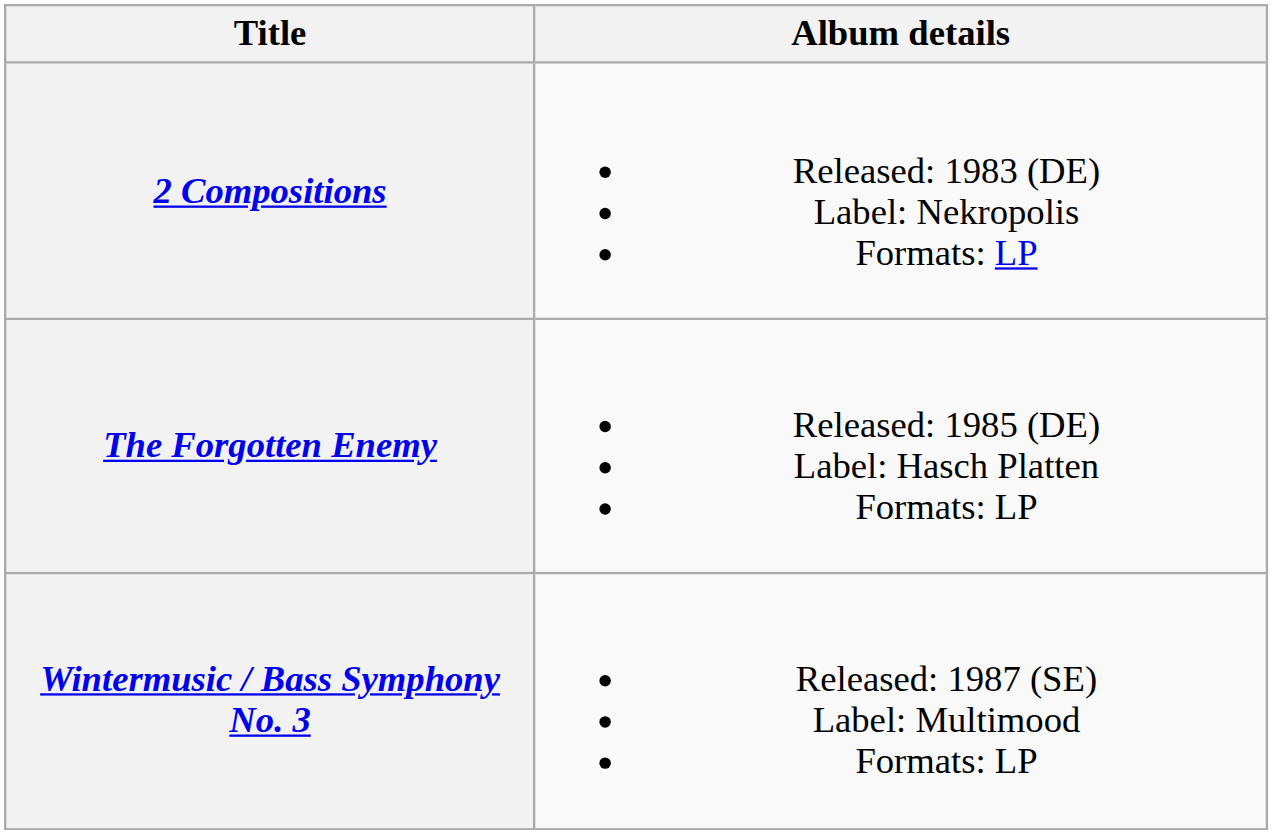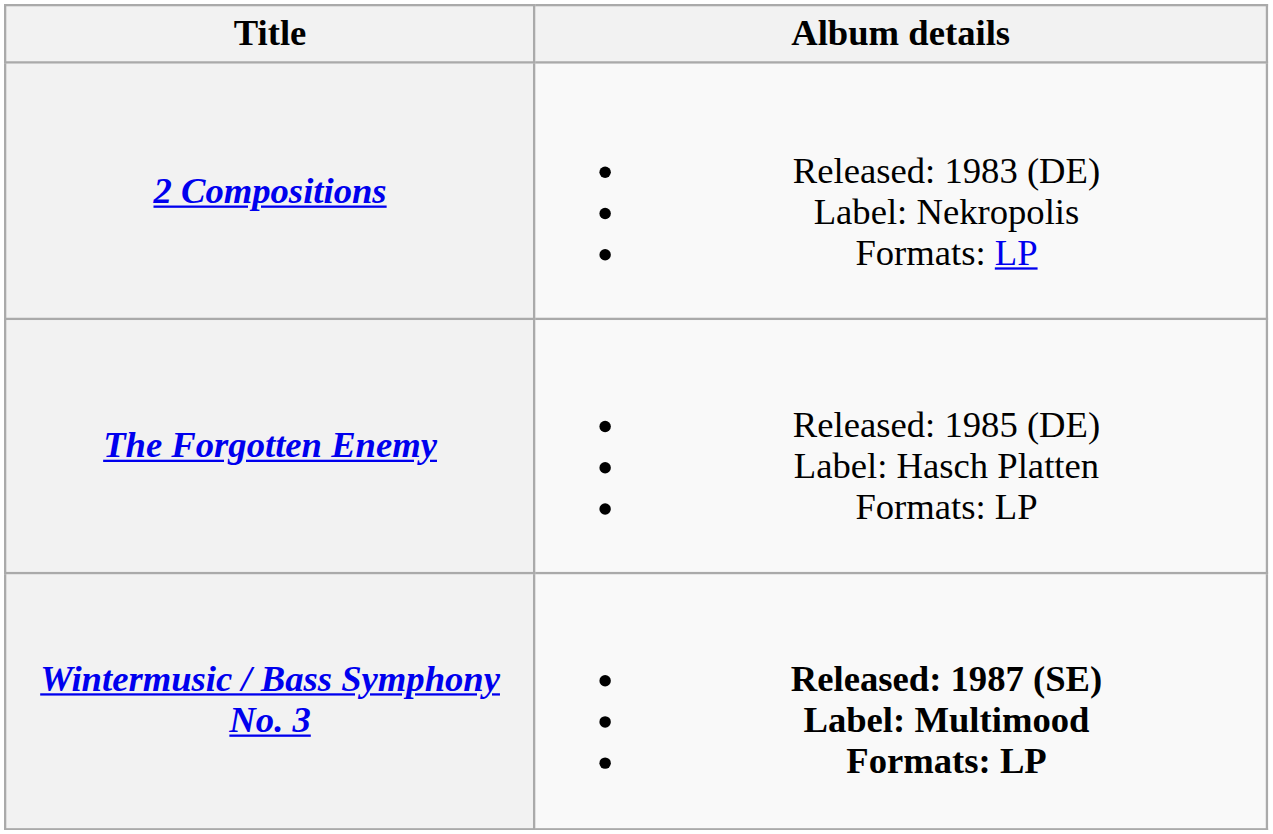(901, 721) normal -> (901, 721) bold
